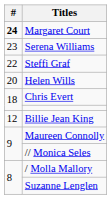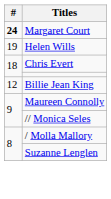- row: (60, 46)
- row: (47, 63)
(12, 80) 20 -> (12, 46) 19
